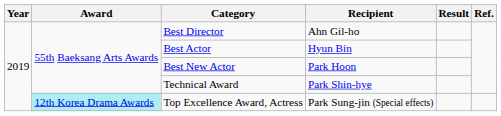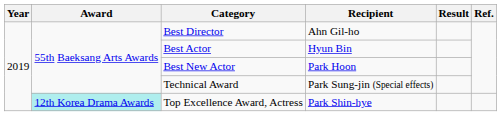(340, 84) Park Shin-hye -> (371, 84) Park Sung-jin (Special effects)
(371, 102) Park Sung-jin (Special effects) -> (340, 102) Park Shin-hye
